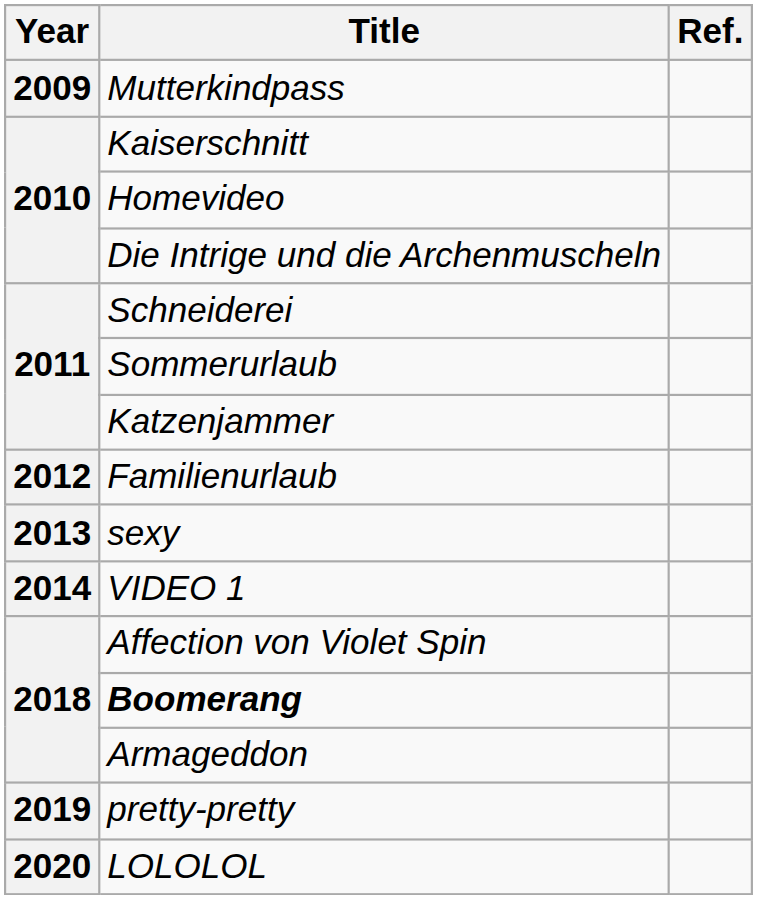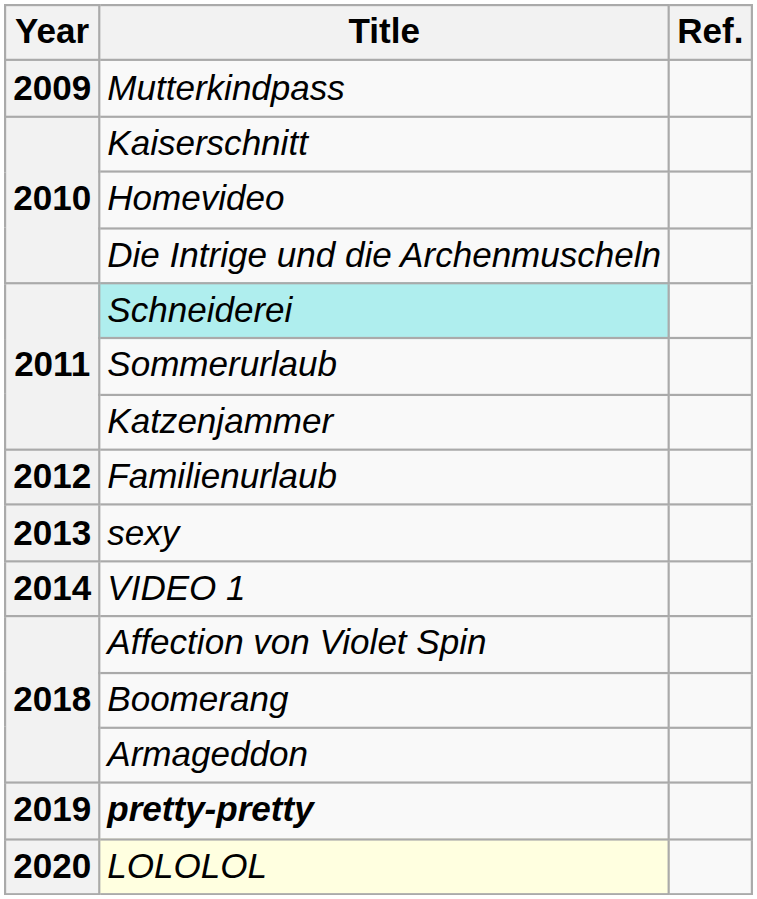(200, 310) no background -> (200, 310) paleturquoise background
(205, 699) bold -> (198, 699) normal
(201, 810) normal -> (210, 810) bold
(187, 865) no background -> (187, 865) lightyellow background
